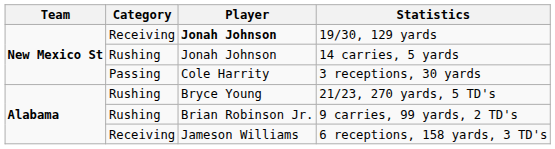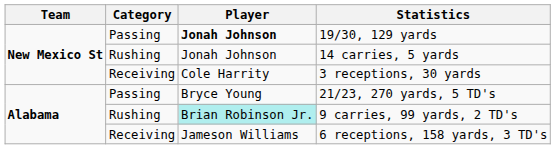(142, 35) Receiving -> (135, 35) Passing
(135, 74) Passing -> (142, 74) Receiving
(135, 94) Rushing -> (135, 94) Passing
(247, 114) no background -> (247, 114) paleturquoise background
